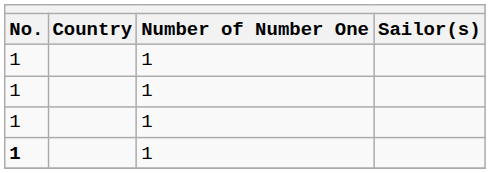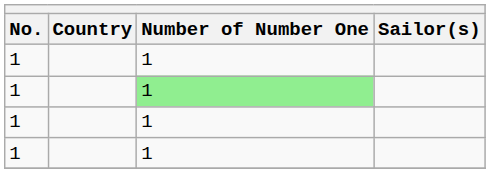(147, 91) no background -> (147, 91) lightgreen background
(15, 153) bold -> (15, 153) normal
